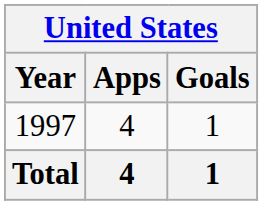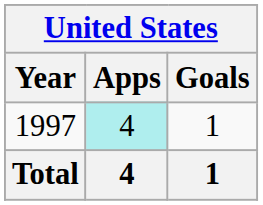(127, 125) no background -> (127, 125) paleturquoise background
